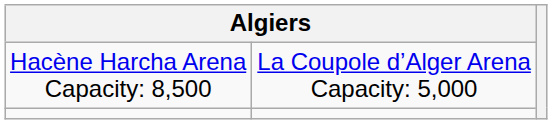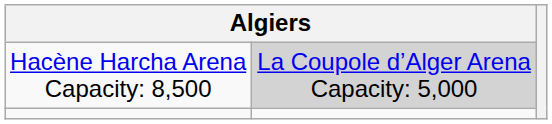(394, 75) no background -> (394, 75) lightgrey background
